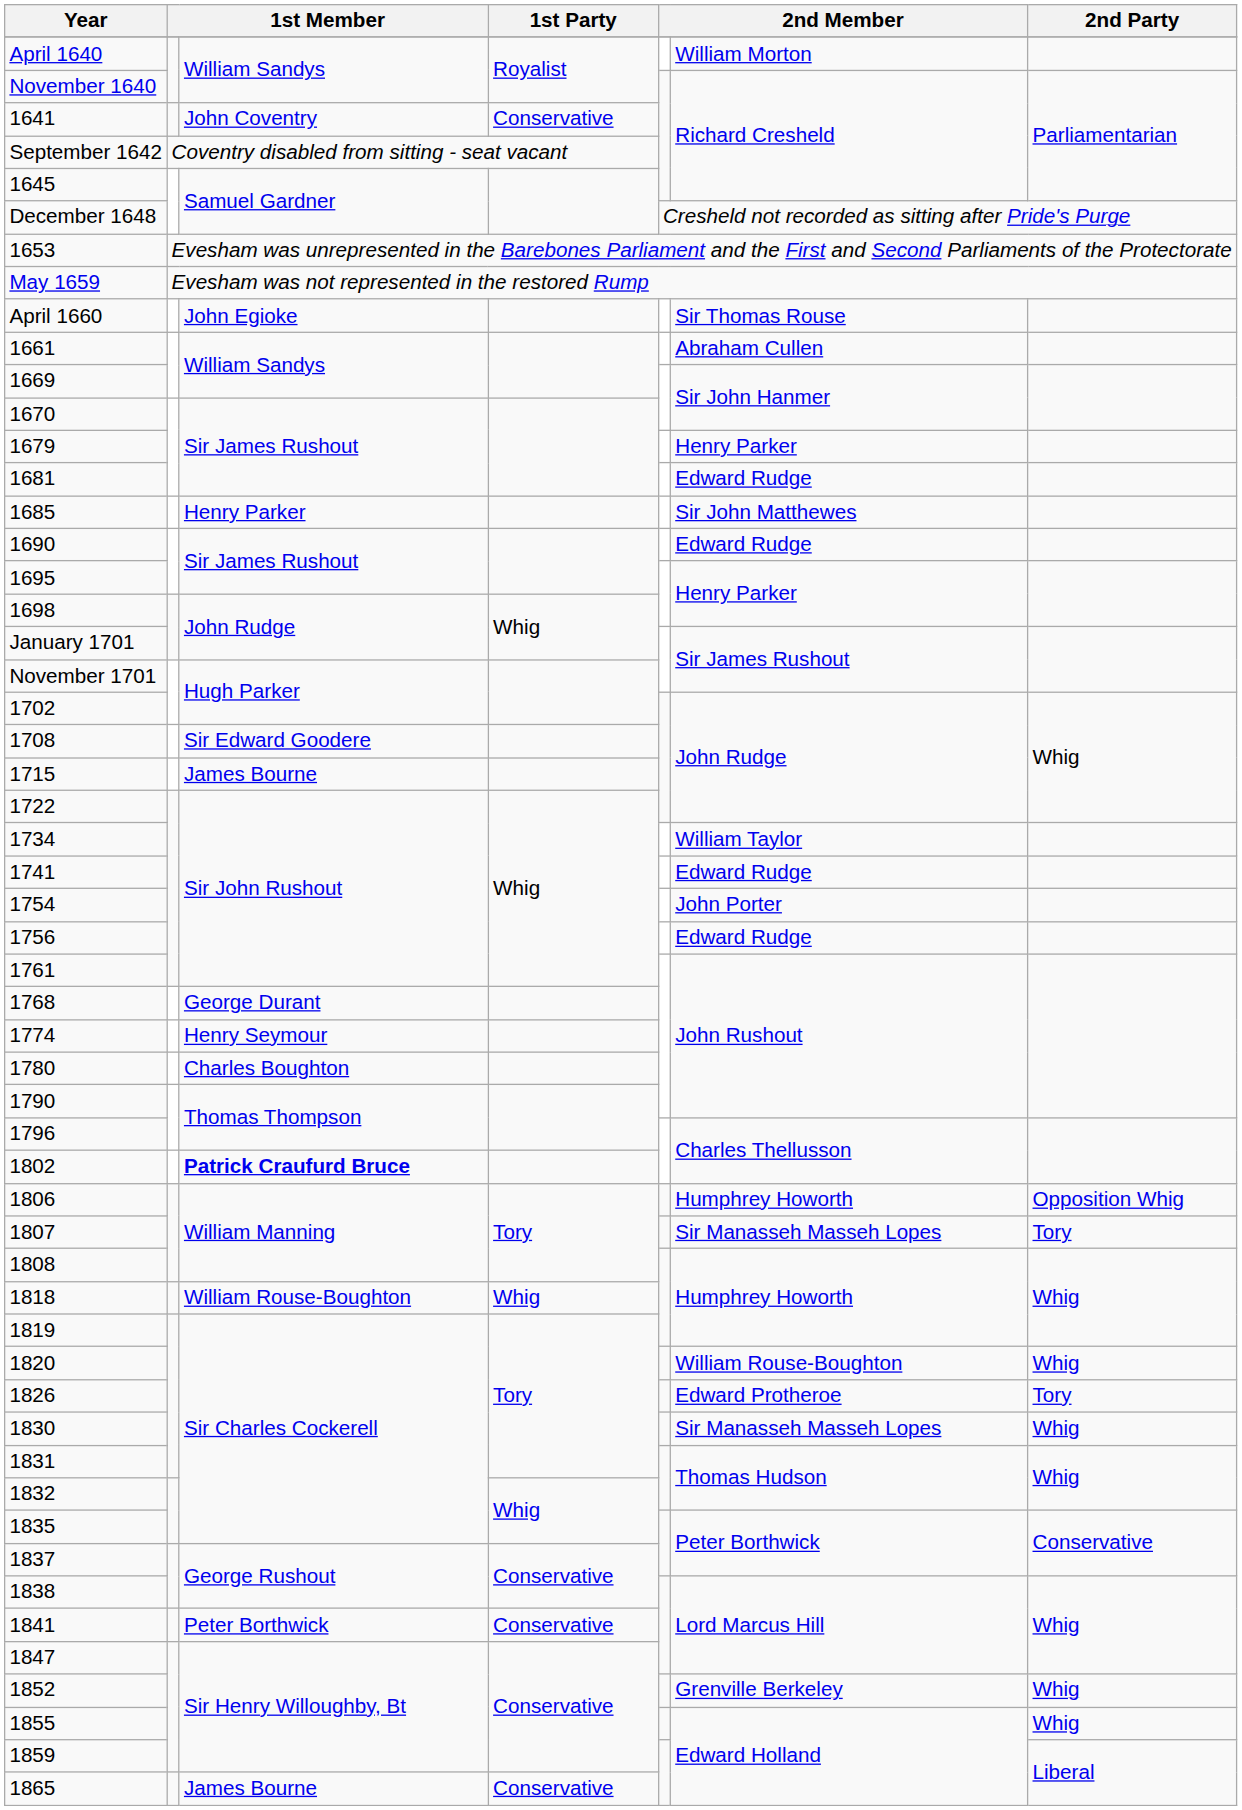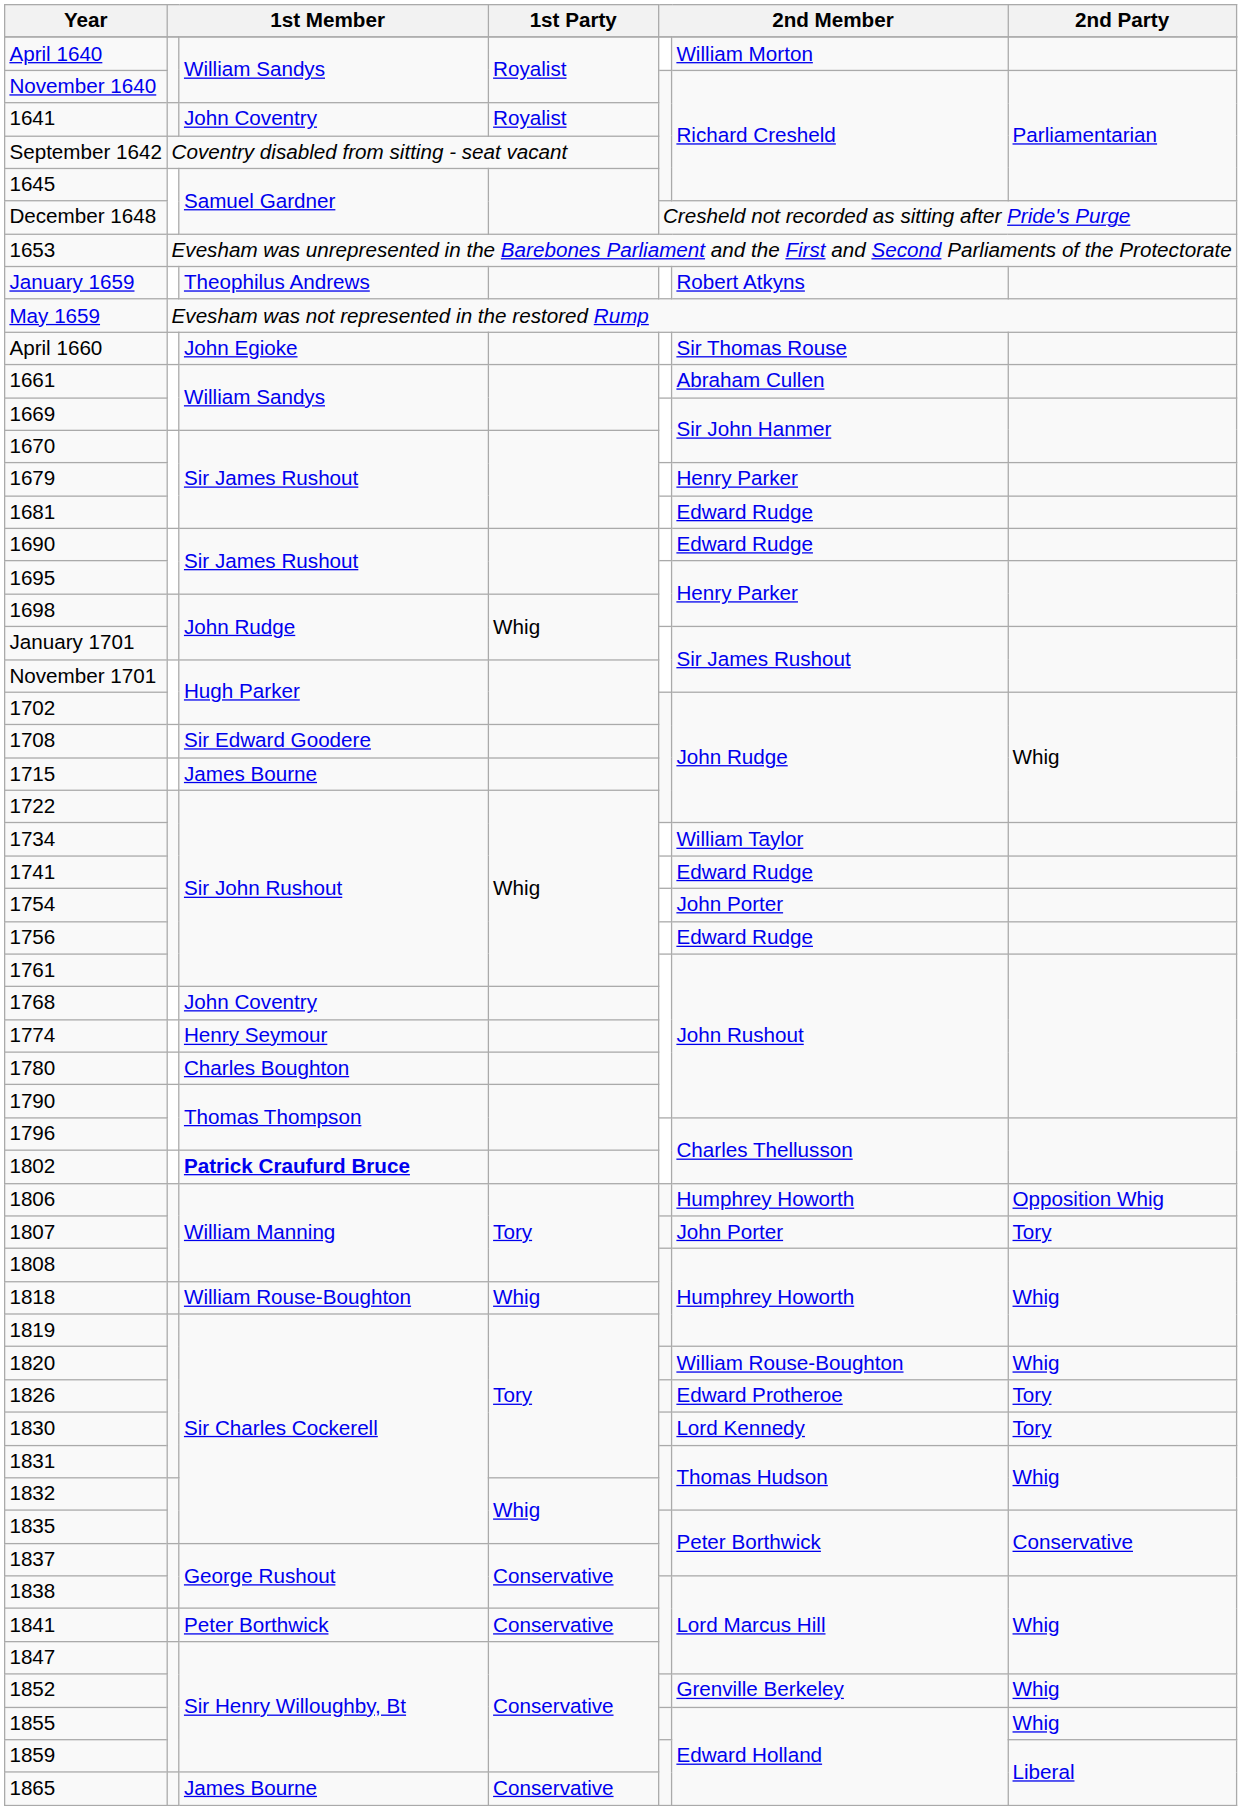(553, 119) Conservative -> (530, 119) Royalist
+ row: (72, 282)
- row: (32, 511)
(252, 1002) George Durant -> (250, 1002) John Coventry
(808, 1232) Sir Manasseh Masseh Lopes -> (730, 1232) John Porter
(808, 1428) Sir Manasseh Masseh Lopes -> (741, 1428) Lord Kennedy
(1056, 1428) Whig -> (1032, 1428) Tory
